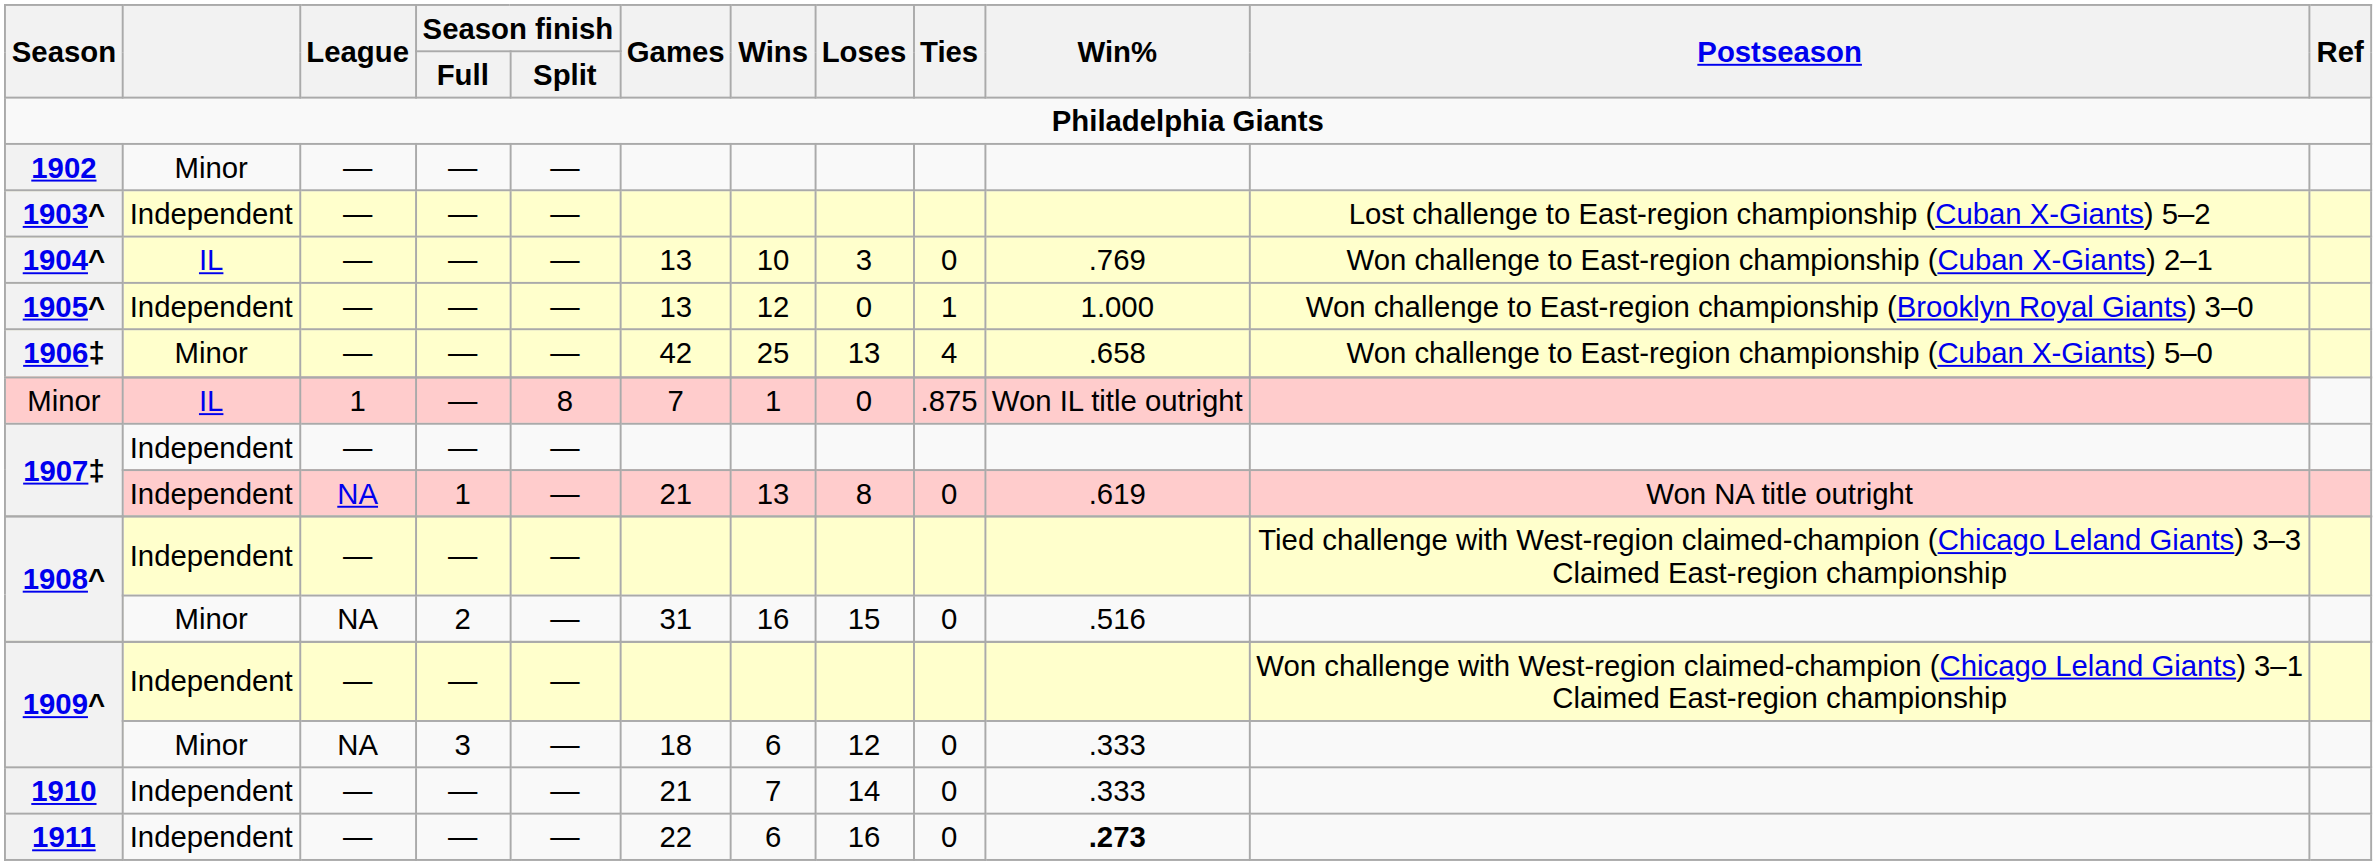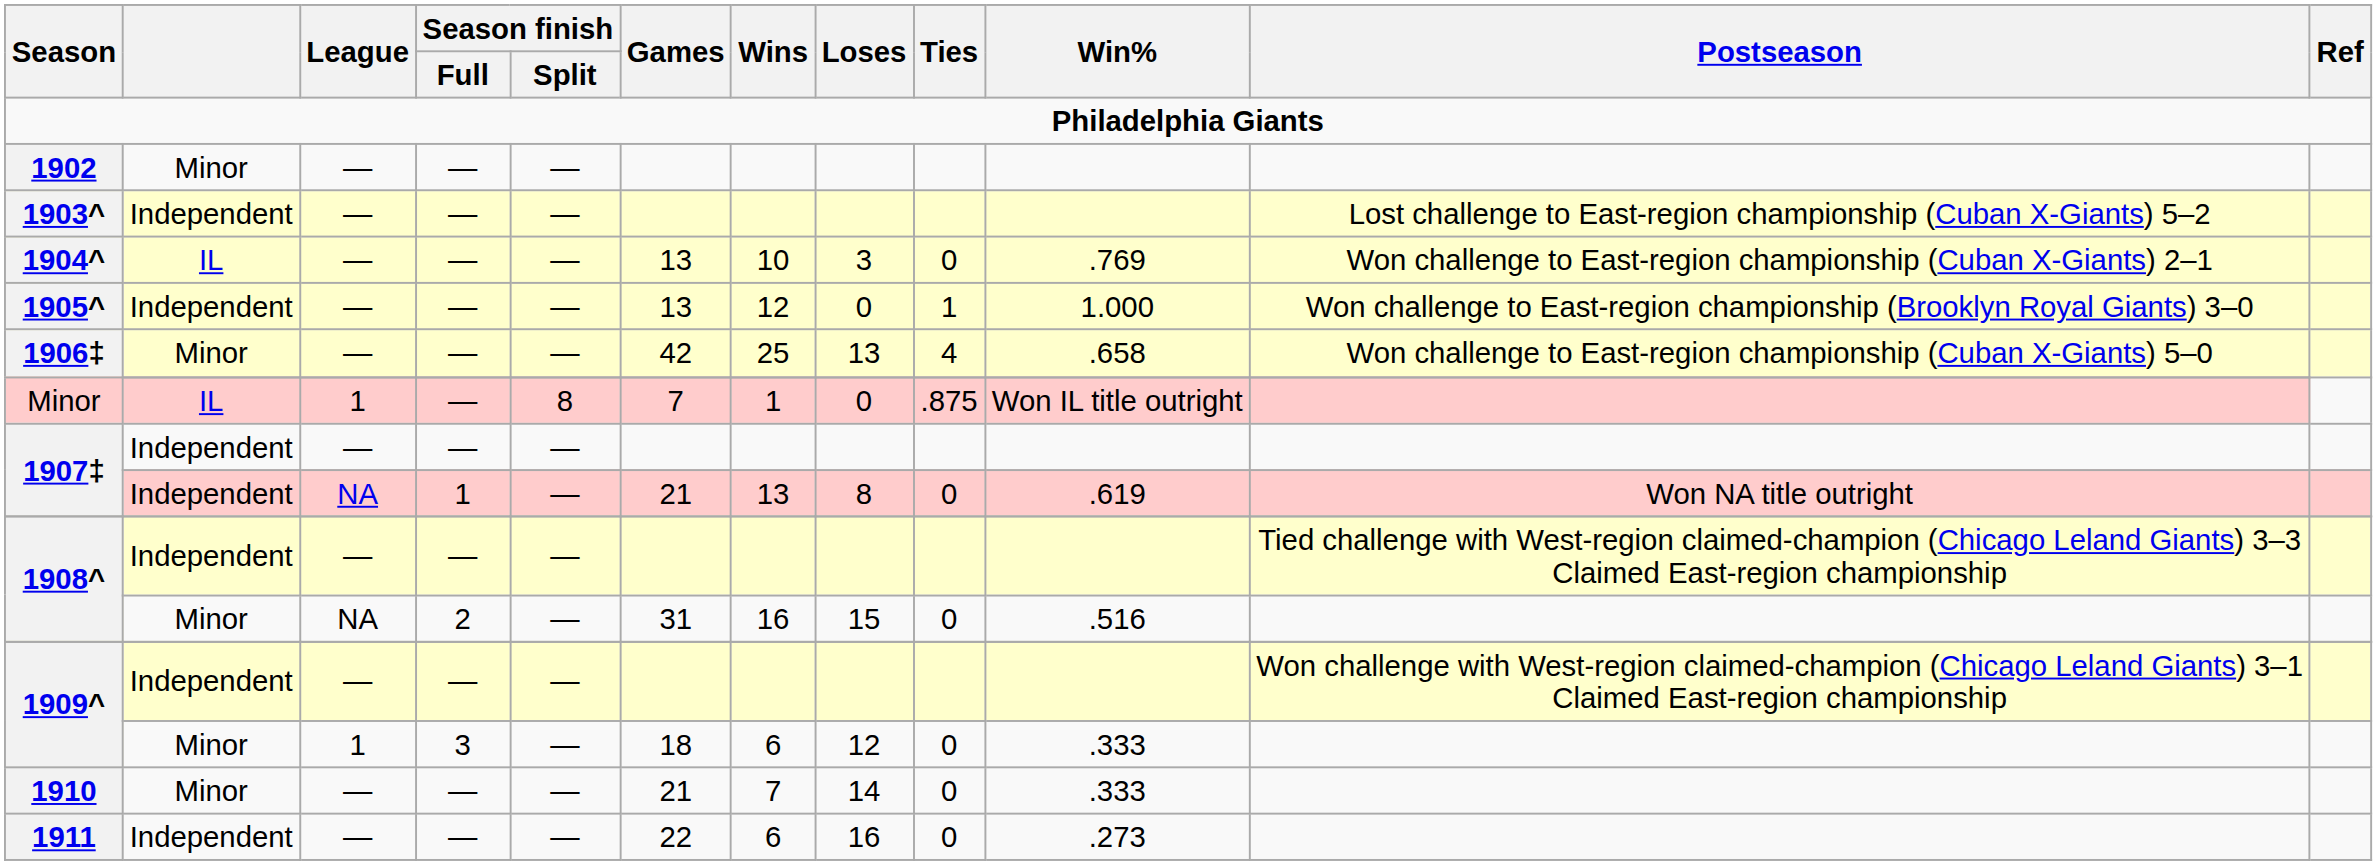(358, 744) NA -> (358, 744) 1
(211, 791) Independent -> (211, 791) Minor
(1117, 837) bold -> (1117, 837) normal
